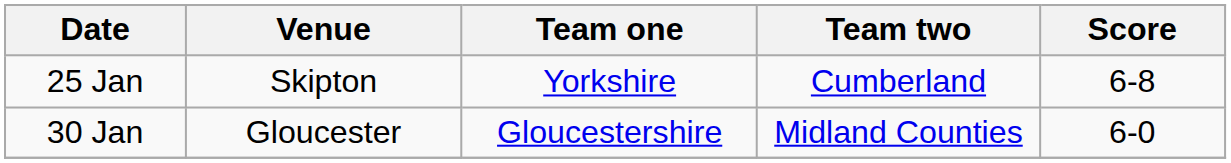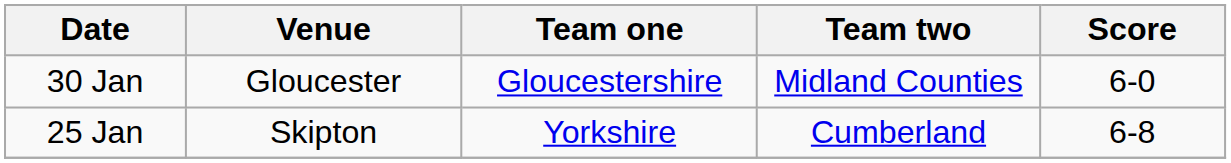rows swapped: (95, 81) <-> (95, 132)
